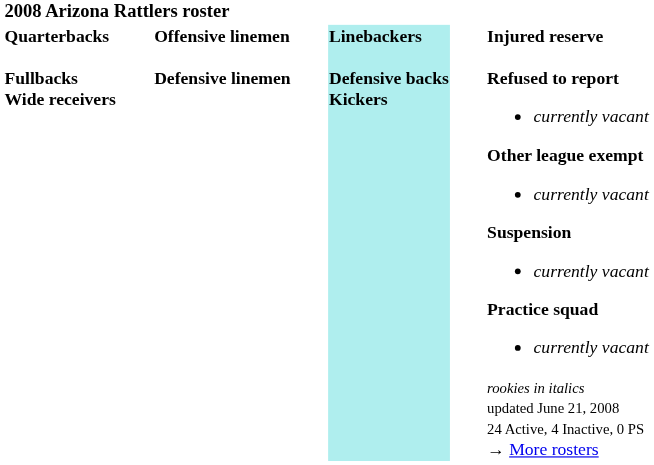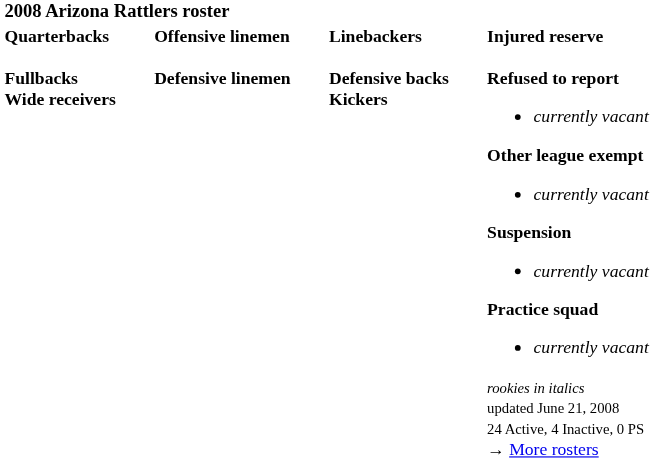(389, 67) paleturquoise background -> (389, 67) no background
